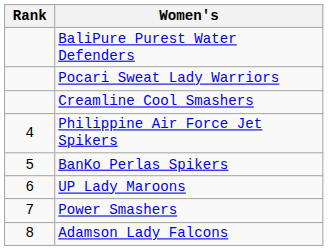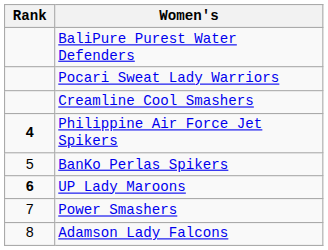(30, 133) normal -> (30, 133) bold
(30, 187) normal -> (30, 187) bold
